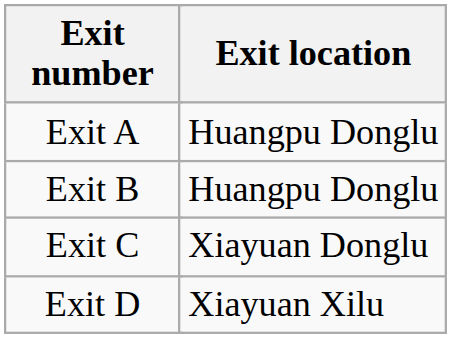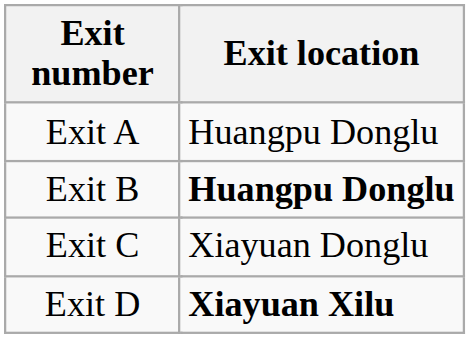(313, 188) normal -> (321, 188) bold
(286, 303) normal -> (291, 303) bold
